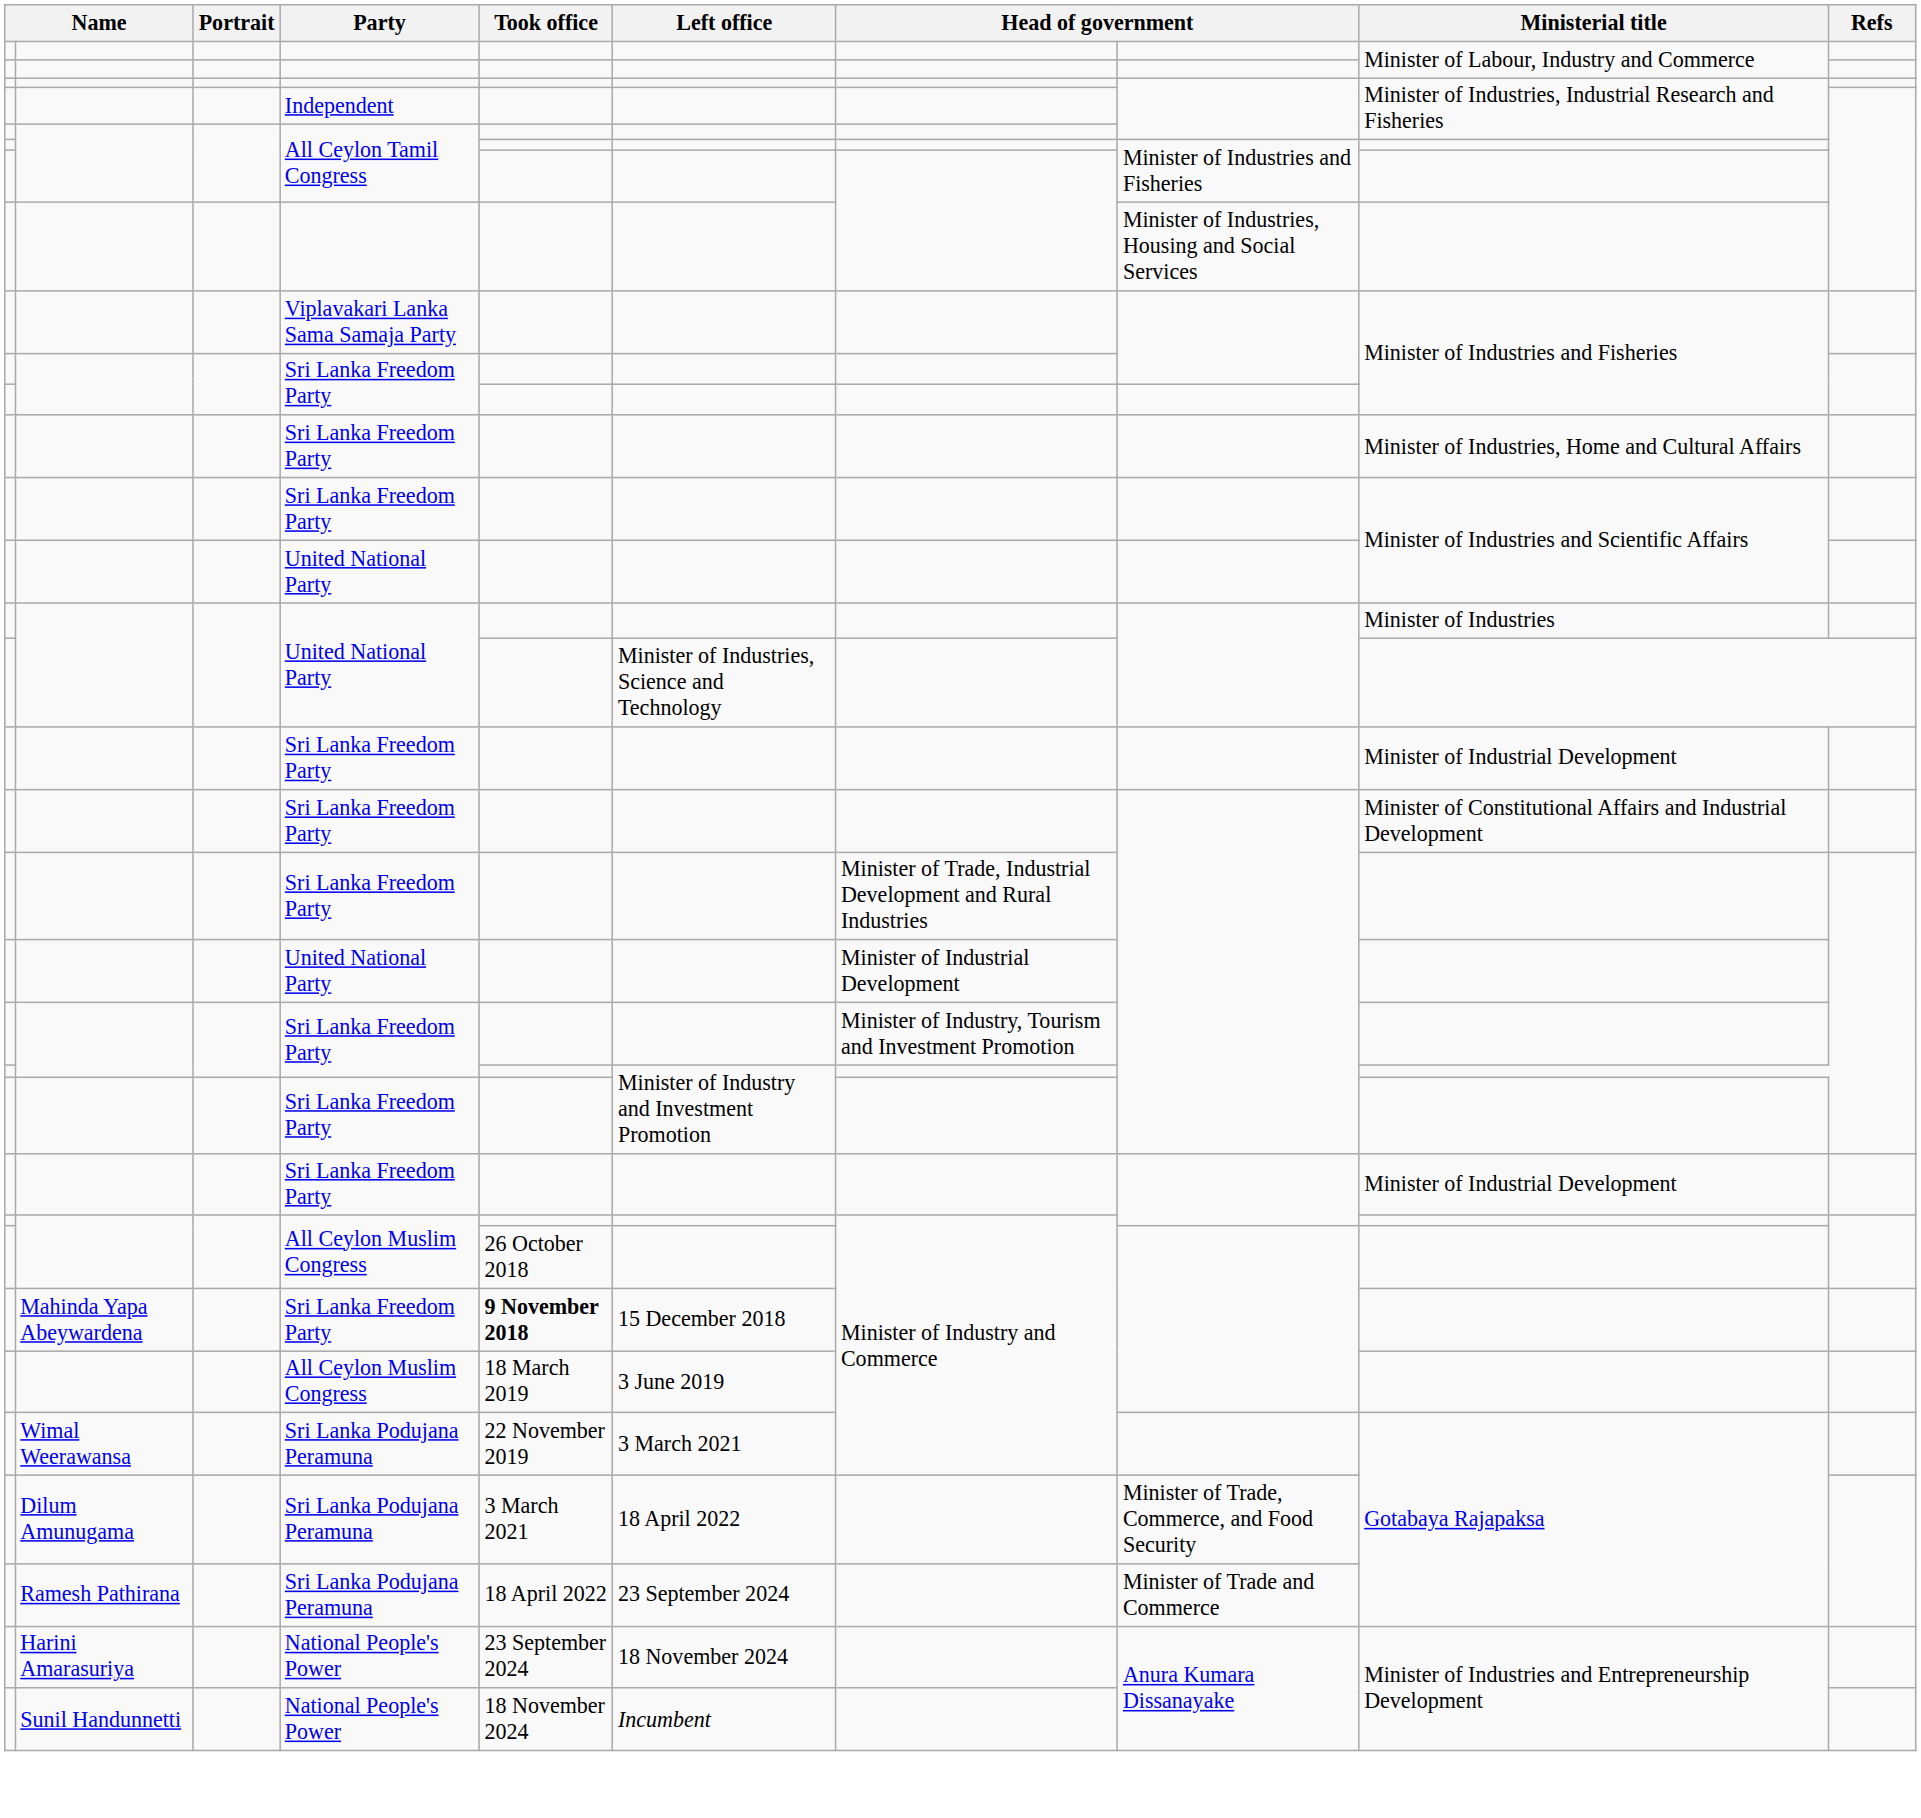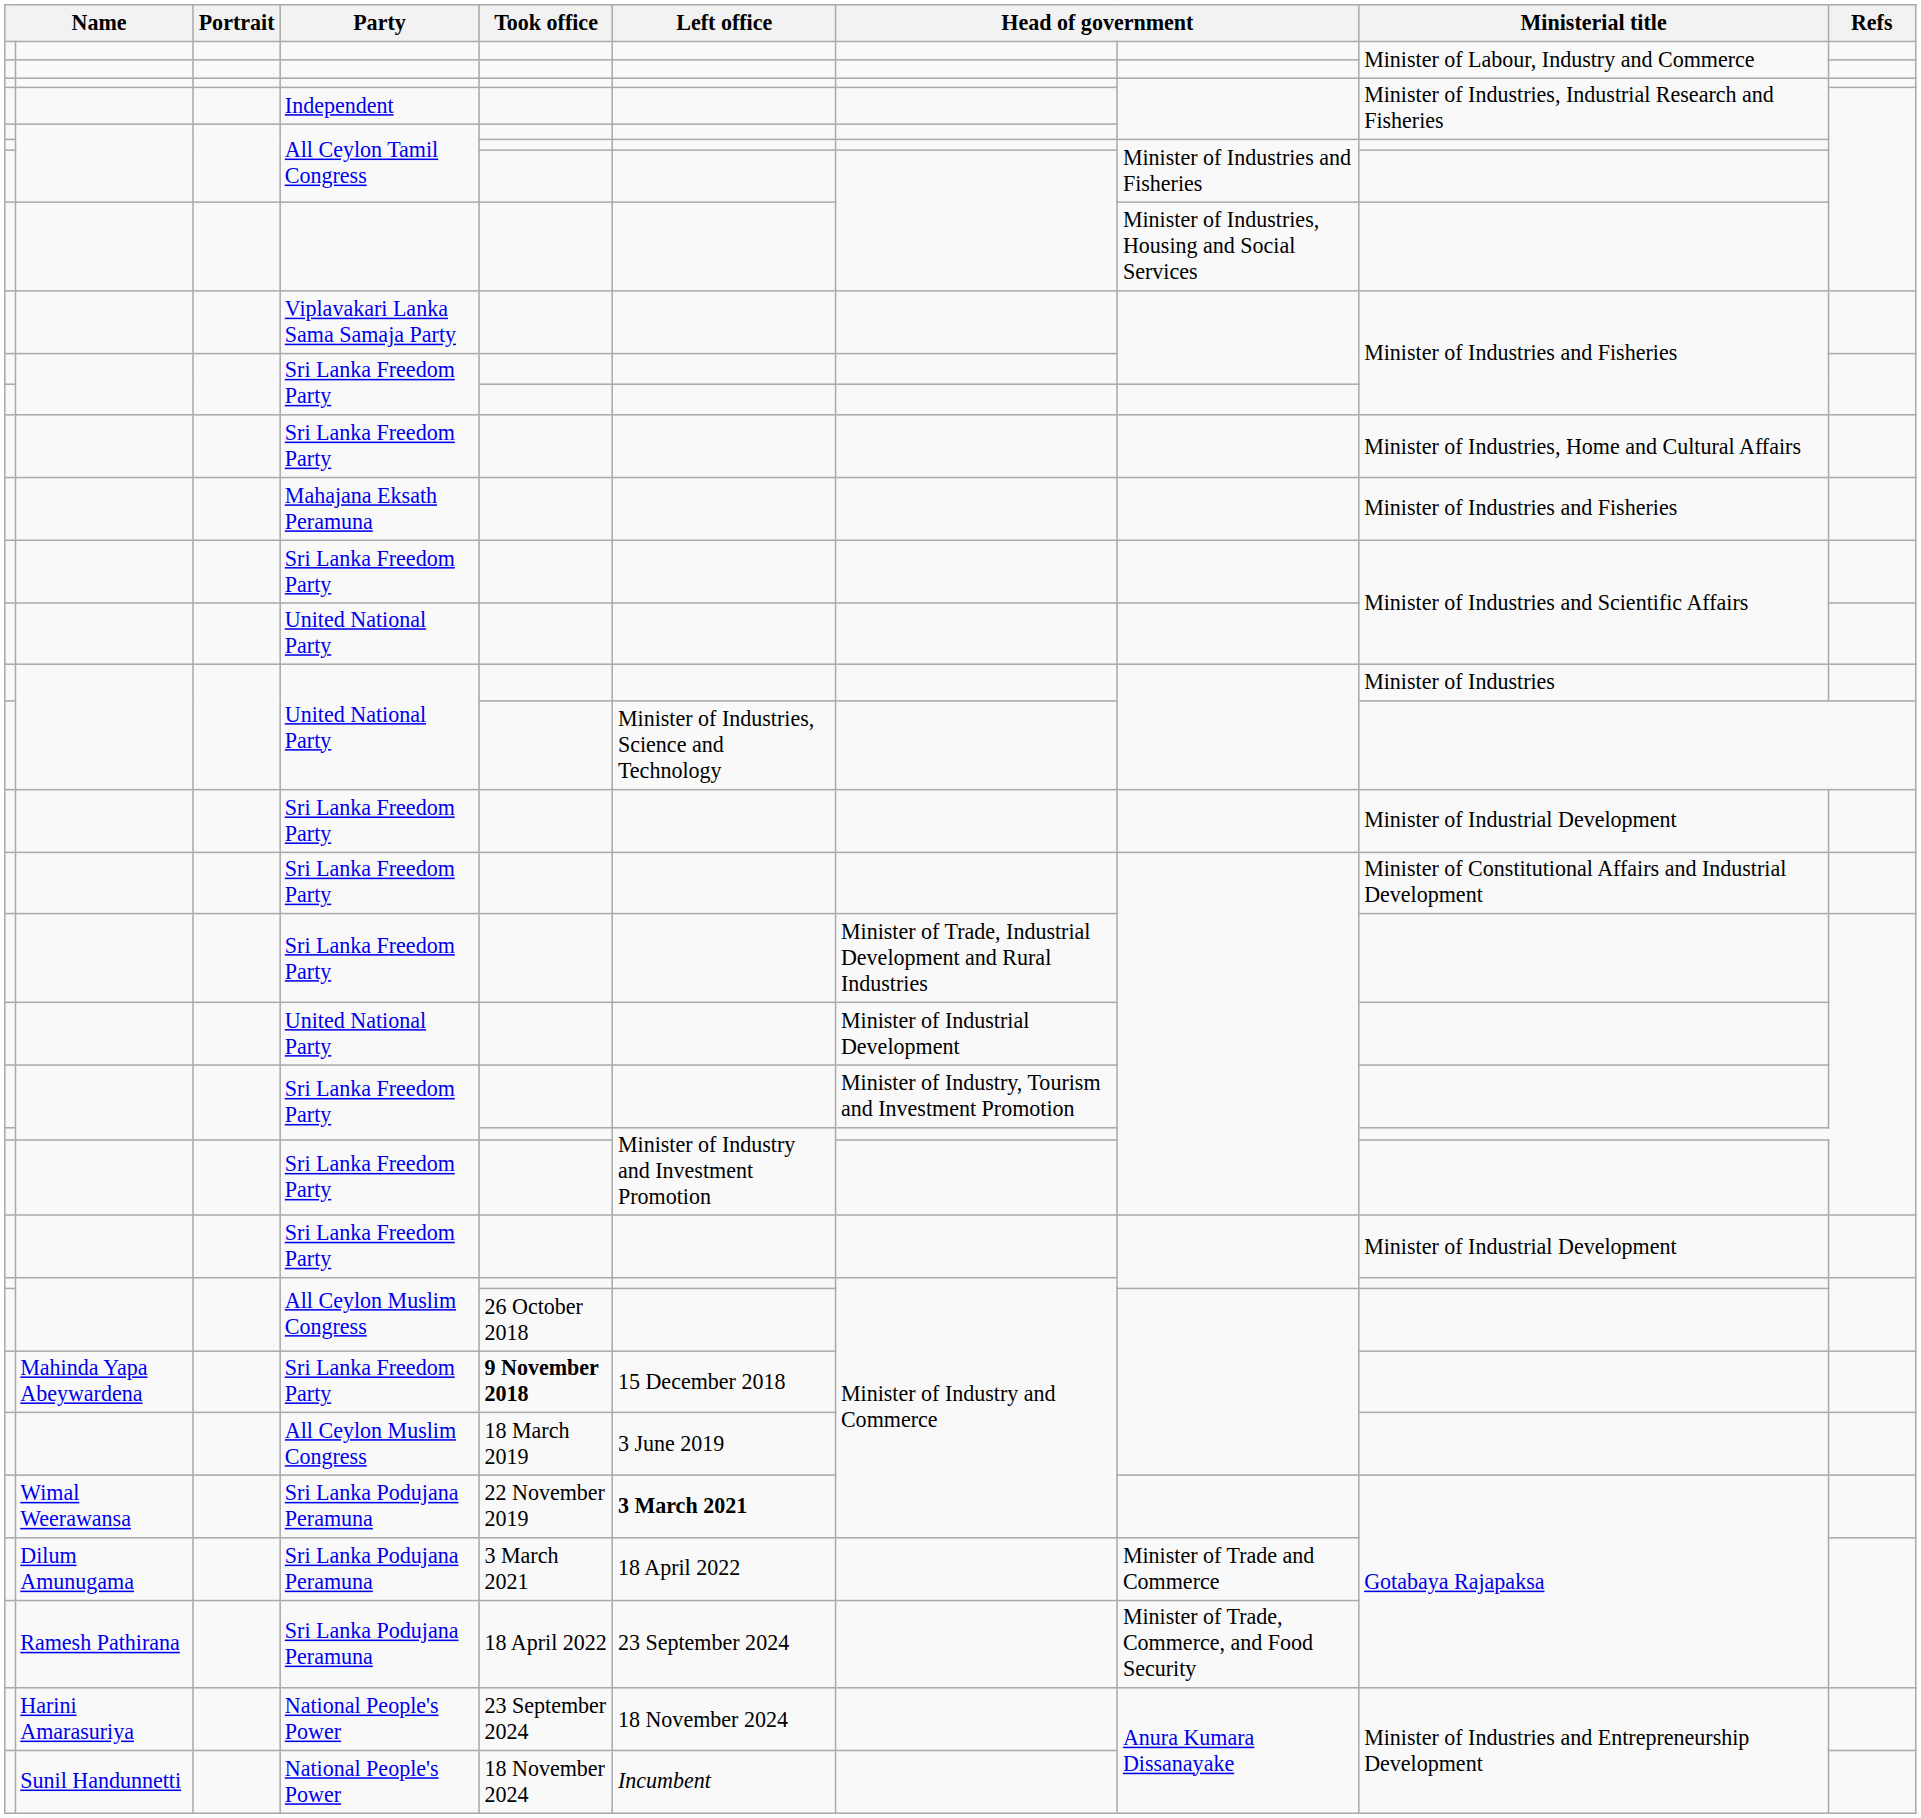+ row: (104, 509)
(680, 1444) normal -> (683, 1506) bold
(1218, 1519) Minister of Trade, Commerce, and Food Security -> (1219, 1568) Minister of Trade and Commerce
(1219, 1594) Minister of Trade and Commerce -> (1218, 1644) Minister of Trade, Commerce, and Food Security
